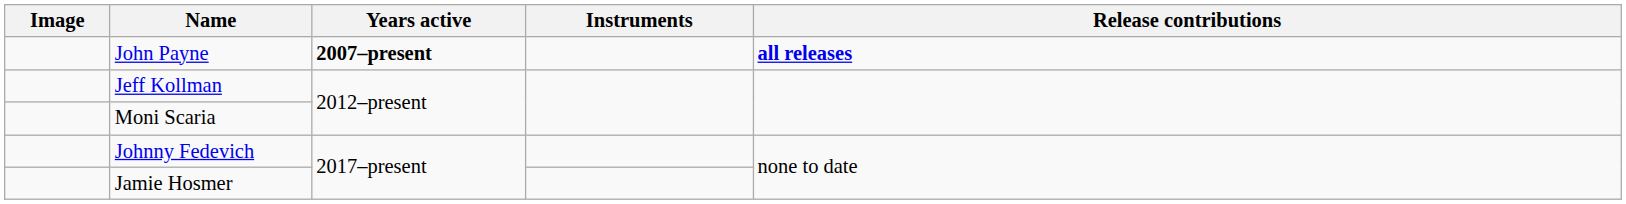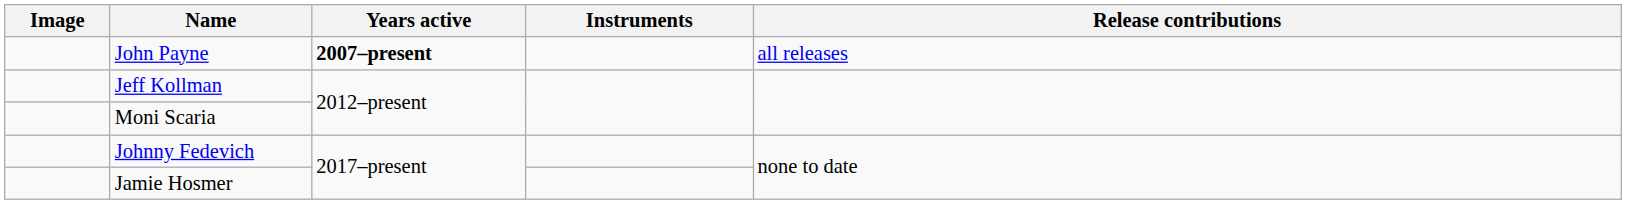(805, 53) bold -> (803, 53) normal
